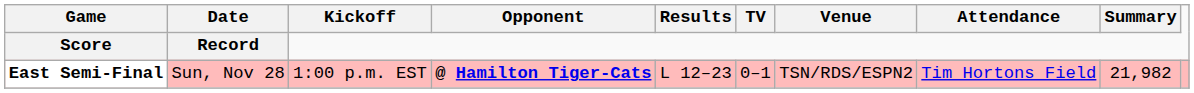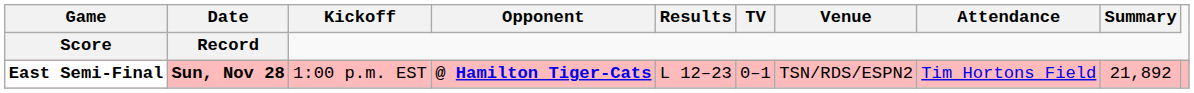(228, 74) normal -> (228, 74) bold
(1141, 74) 21,982 -> (1141, 74) 21,892
